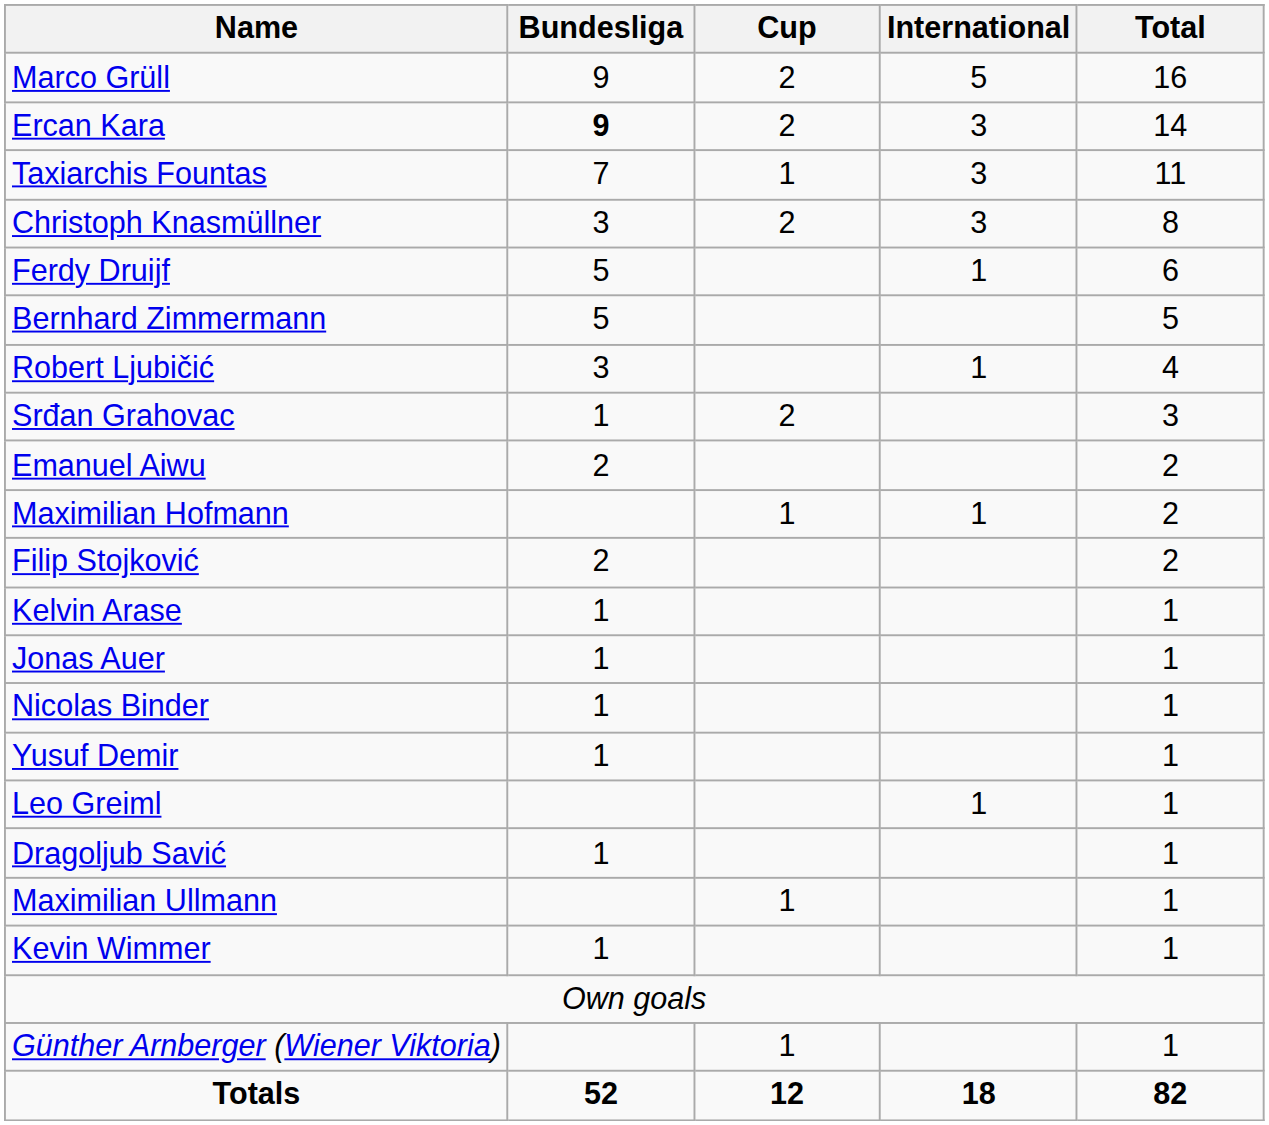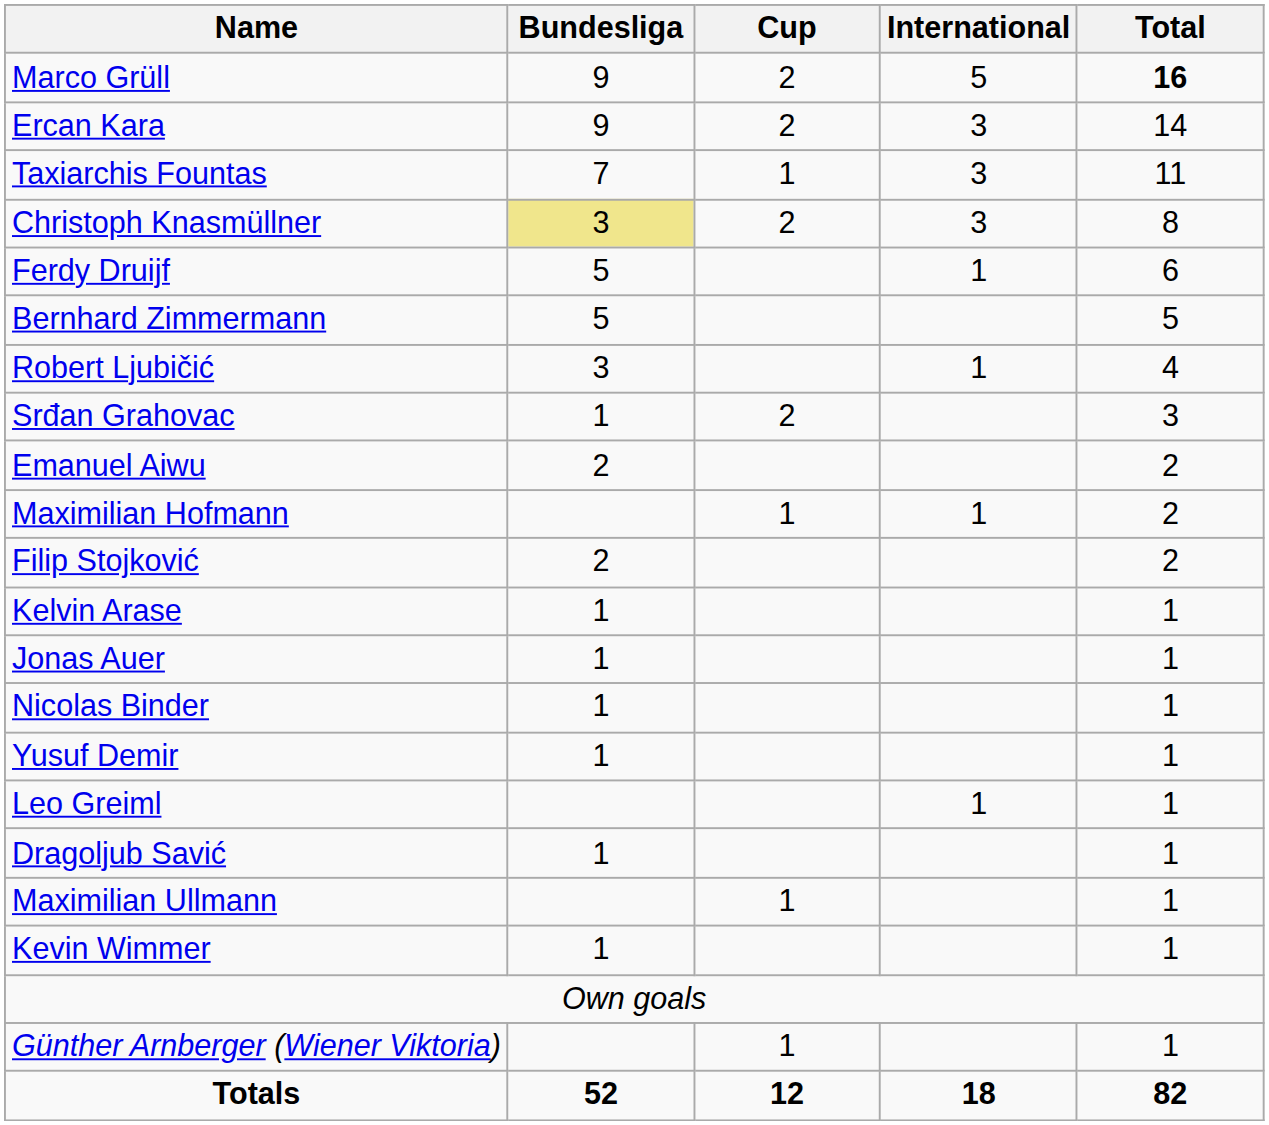(1170, 77) normal -> (1170, 77) bold
(601, 125) bold -> (601, 125) normal
(601, 222) no background -> (601, 222) khaki background
